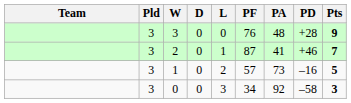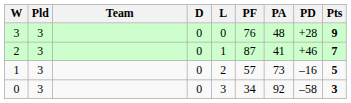columns swapped: (72, 13) <-> (175, 13)
